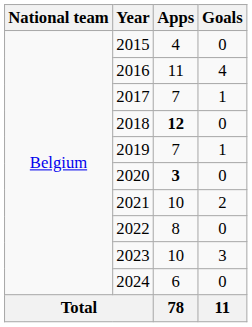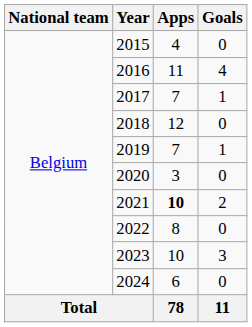(176, 123) bold -> (176, 123) normal
(176, 176) bold -> (176, 176) normal
(176, 202) normal -> (176, 202) bold
